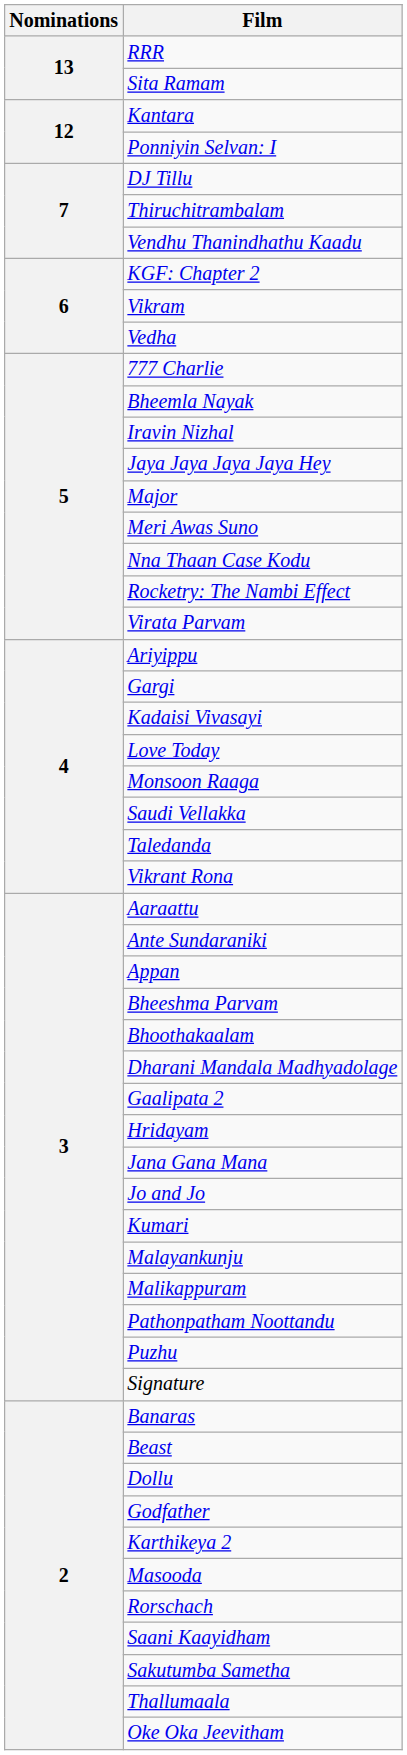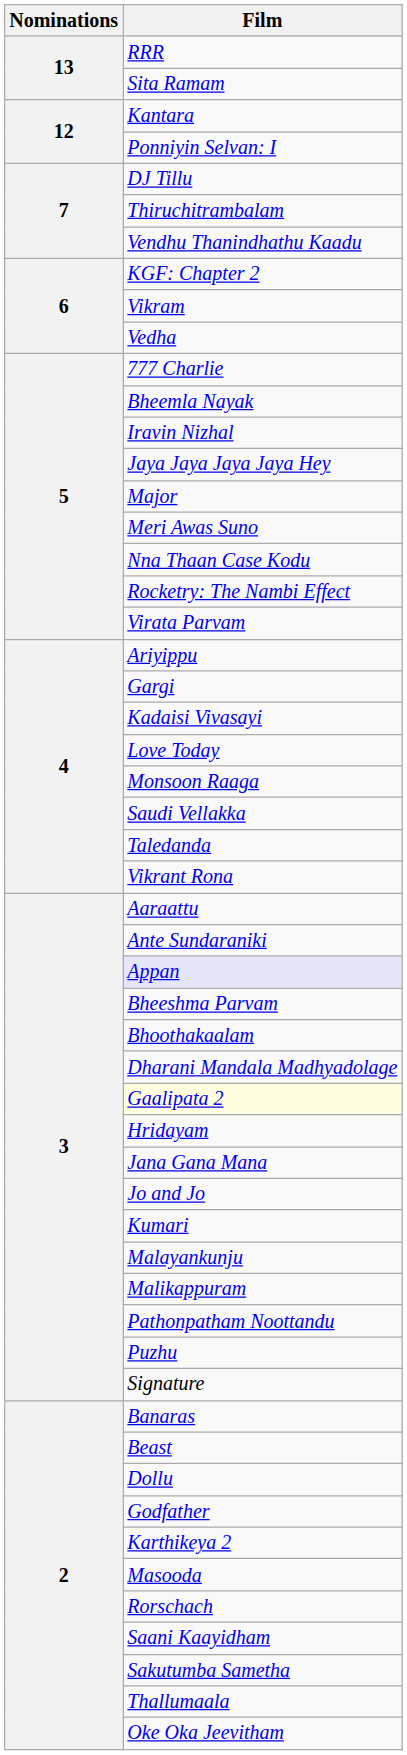(153, 971) no background -> (153, 971) lavender background
(175, 1098) no background -> (175, 1098) lightyellow background
